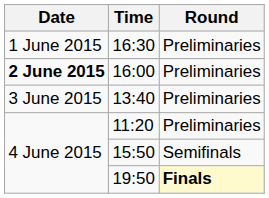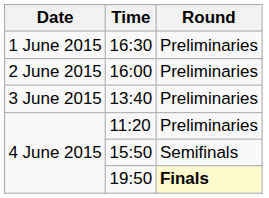(57, 71) bold -> (55, 71) normal
